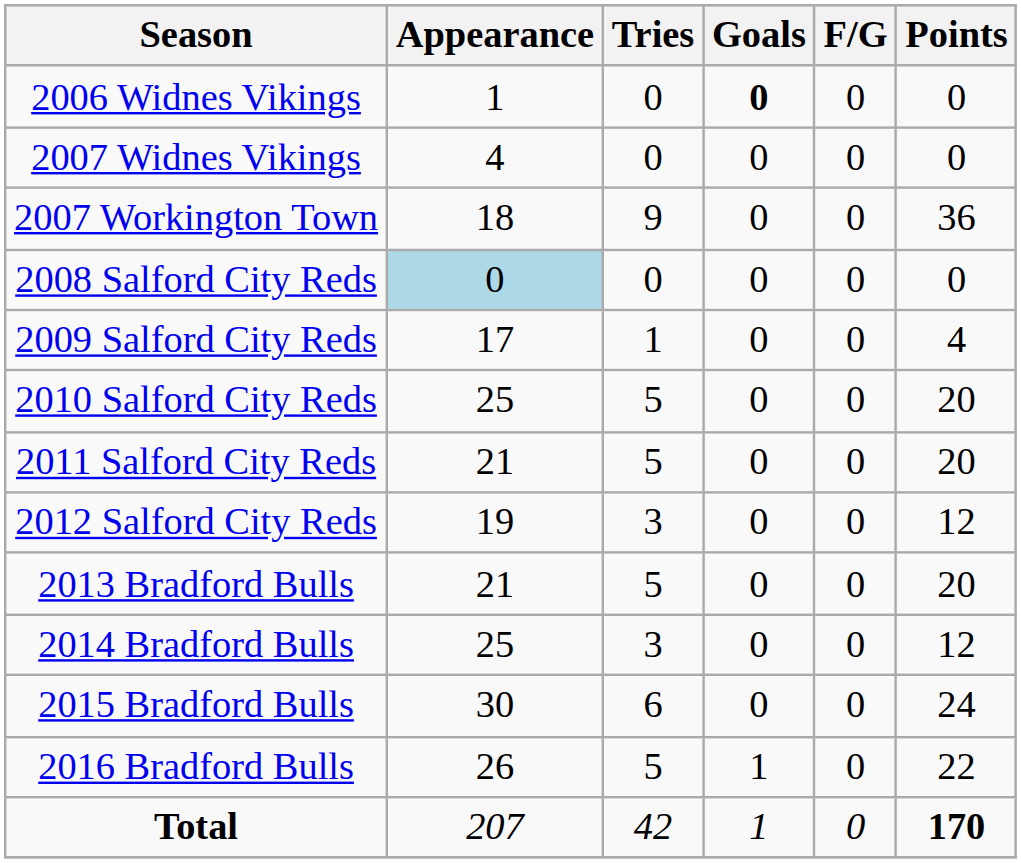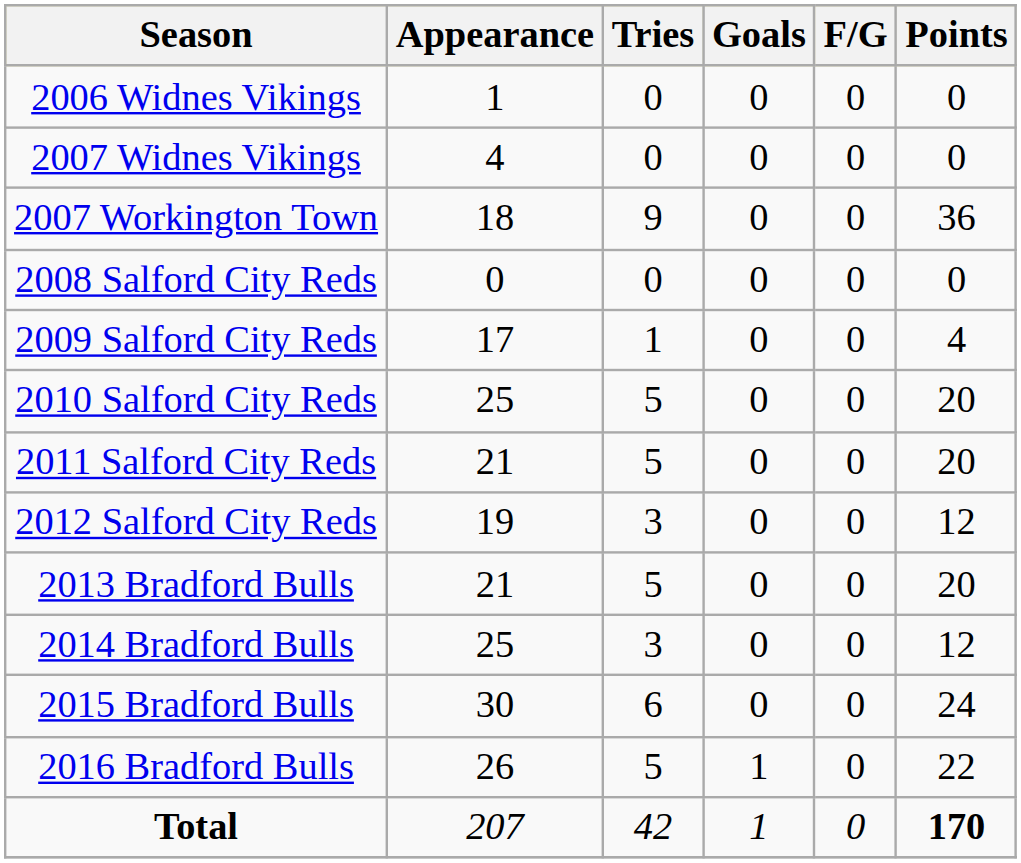(759, 95) bold -> (759, 95) normal
(495, 278) lightblue background -> (495, 278) no background
